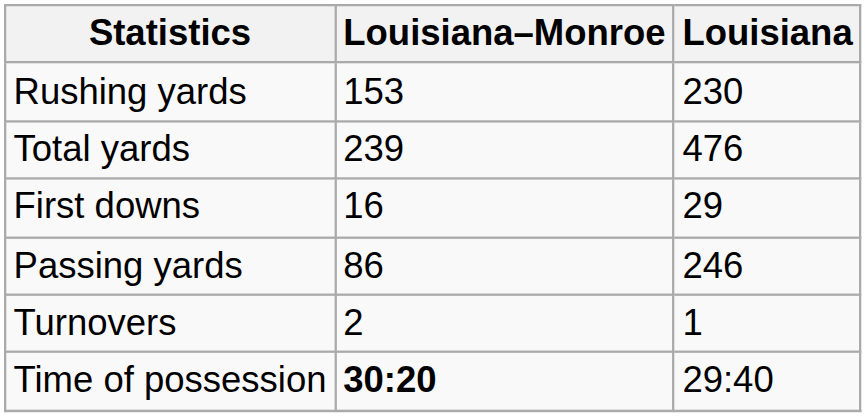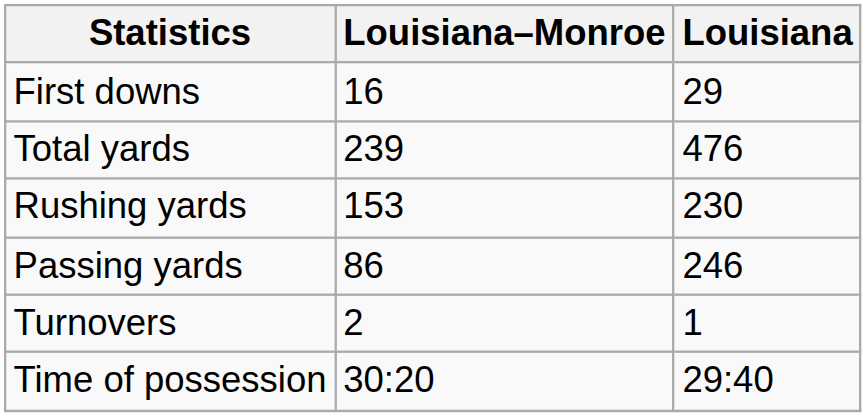rows swapped: (107, 206) <-> (130, 91)
(390, 380) bold -> (389, 380) normal
